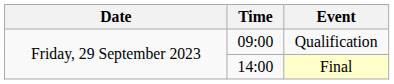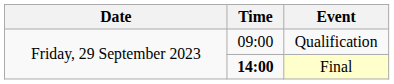(255, 66) normal -> (255, 66) bold
